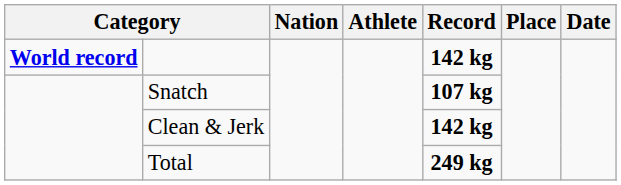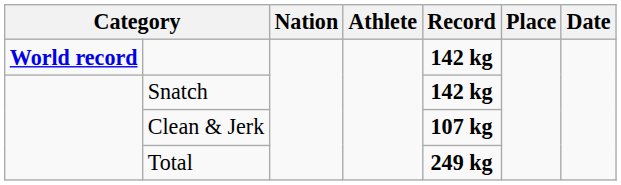(462, 92) 107 kg -> (462, 92) 142 kg
(462, 127) 142 kg -> (462, 127) 107 kg
